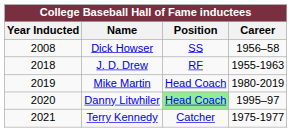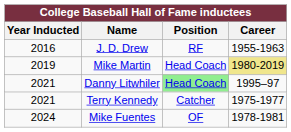- row: (122, 48)
(43, 65) 2018 -> (43, 48) 2016
(258, 83) no background -> (258, 65) khaki background
(43, 100) 2020 -> (43, 83) 2021
+ row: (122, 118)
